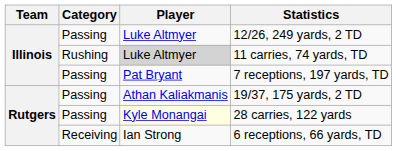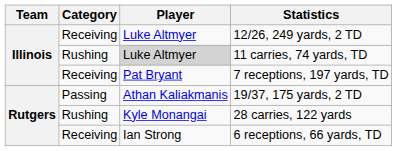(84, 35) Passing -> (89, 35) Receiving
(84, 75) Passing -> (89, 75) Receiving
(84, 115) Passing -> (85, 115) Rushing
(165, 115) lightyellow background -> (165, 115) no background
